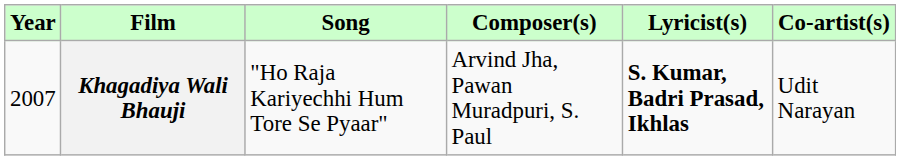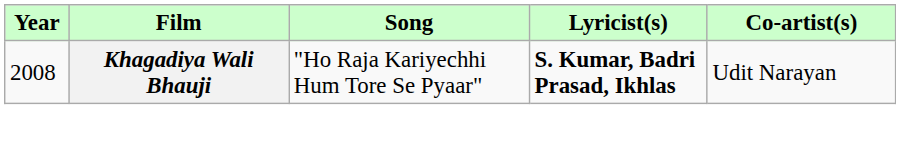- column: (534, 22)
(33, 97) 2007 -> (33, 71) 2008
